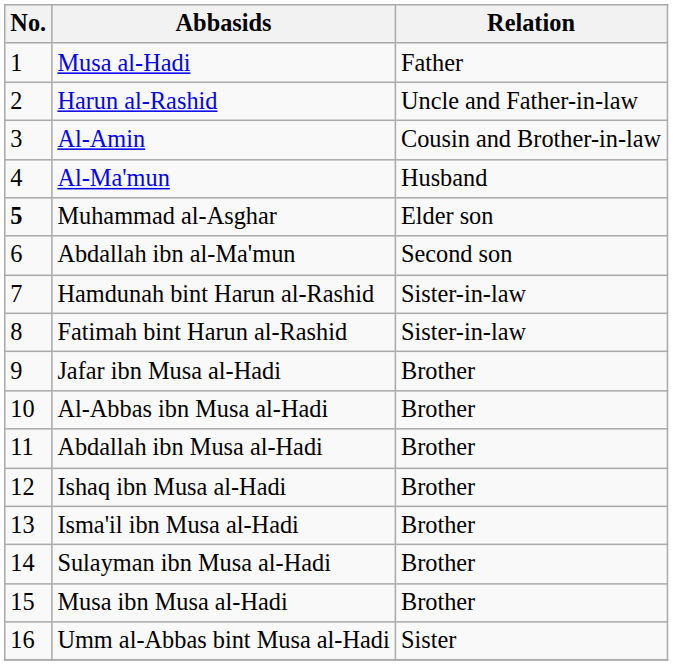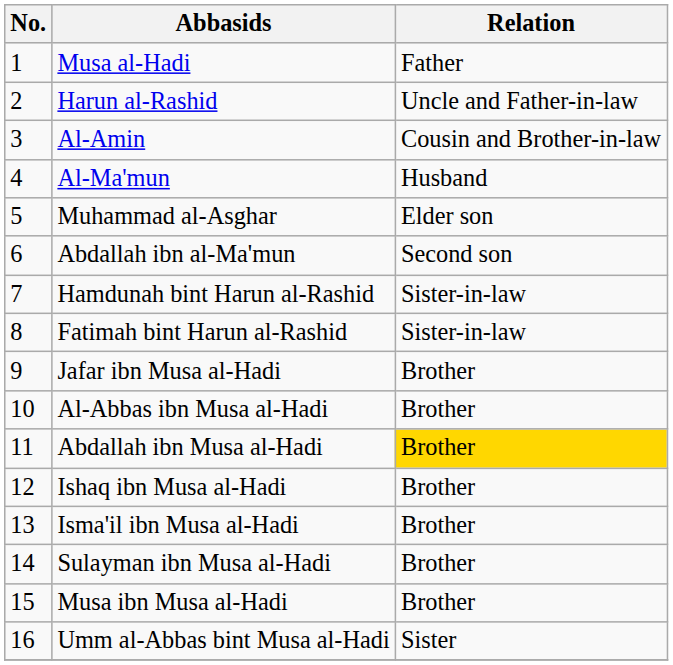(16, 216) bold -> (16, 216) normal
(438, 448) no background -> (438, 448) gold background
